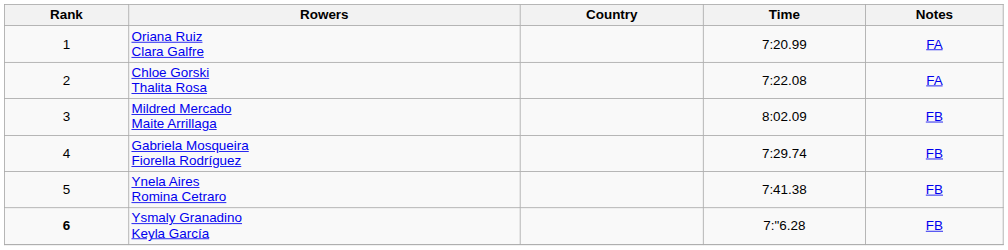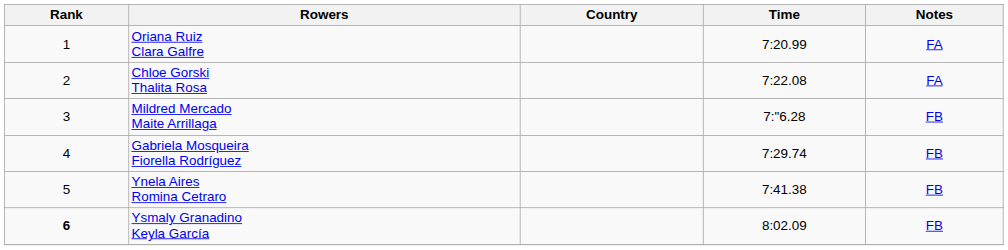(784, 116) 8:02.09 -> (784, 116) 7:"6.28
(784, 226) 7:"6.28 -> (784, 226) 8:02.09
